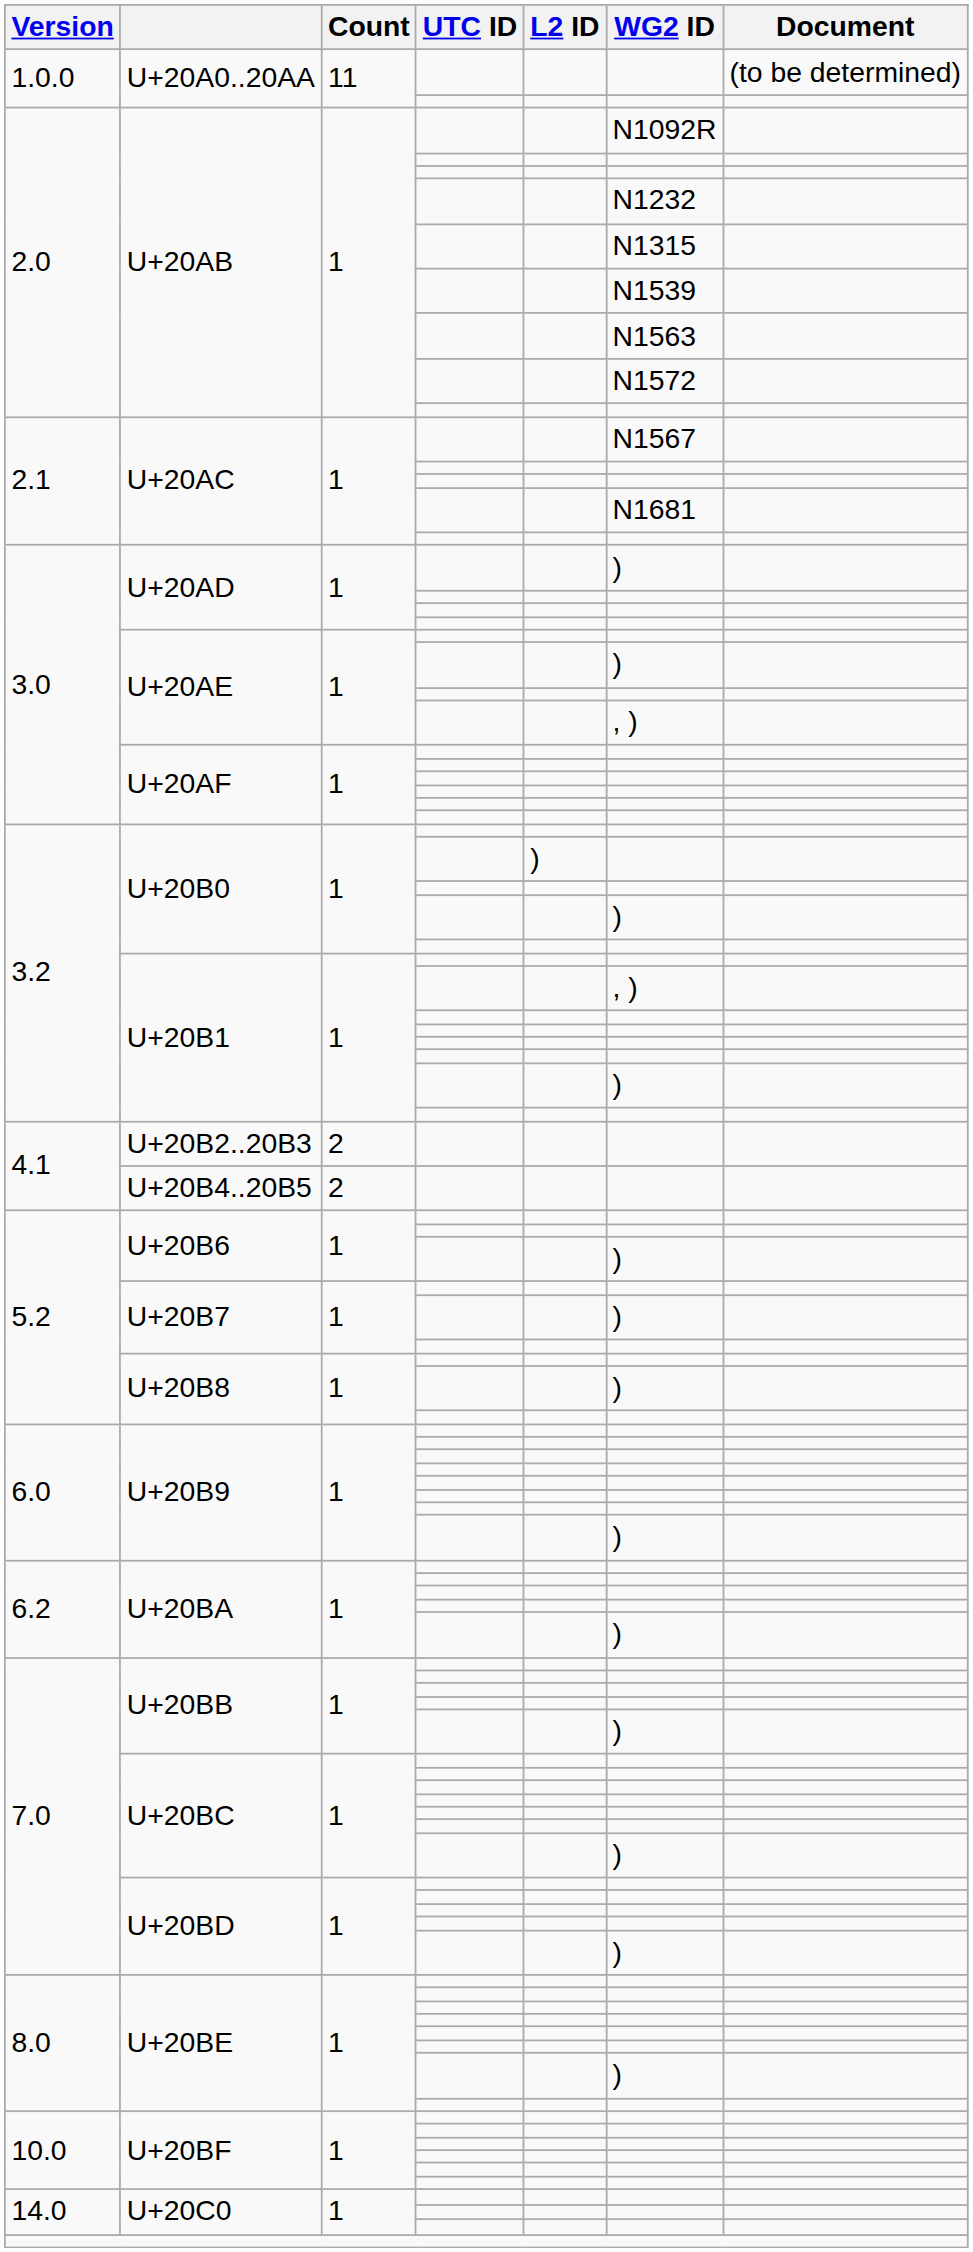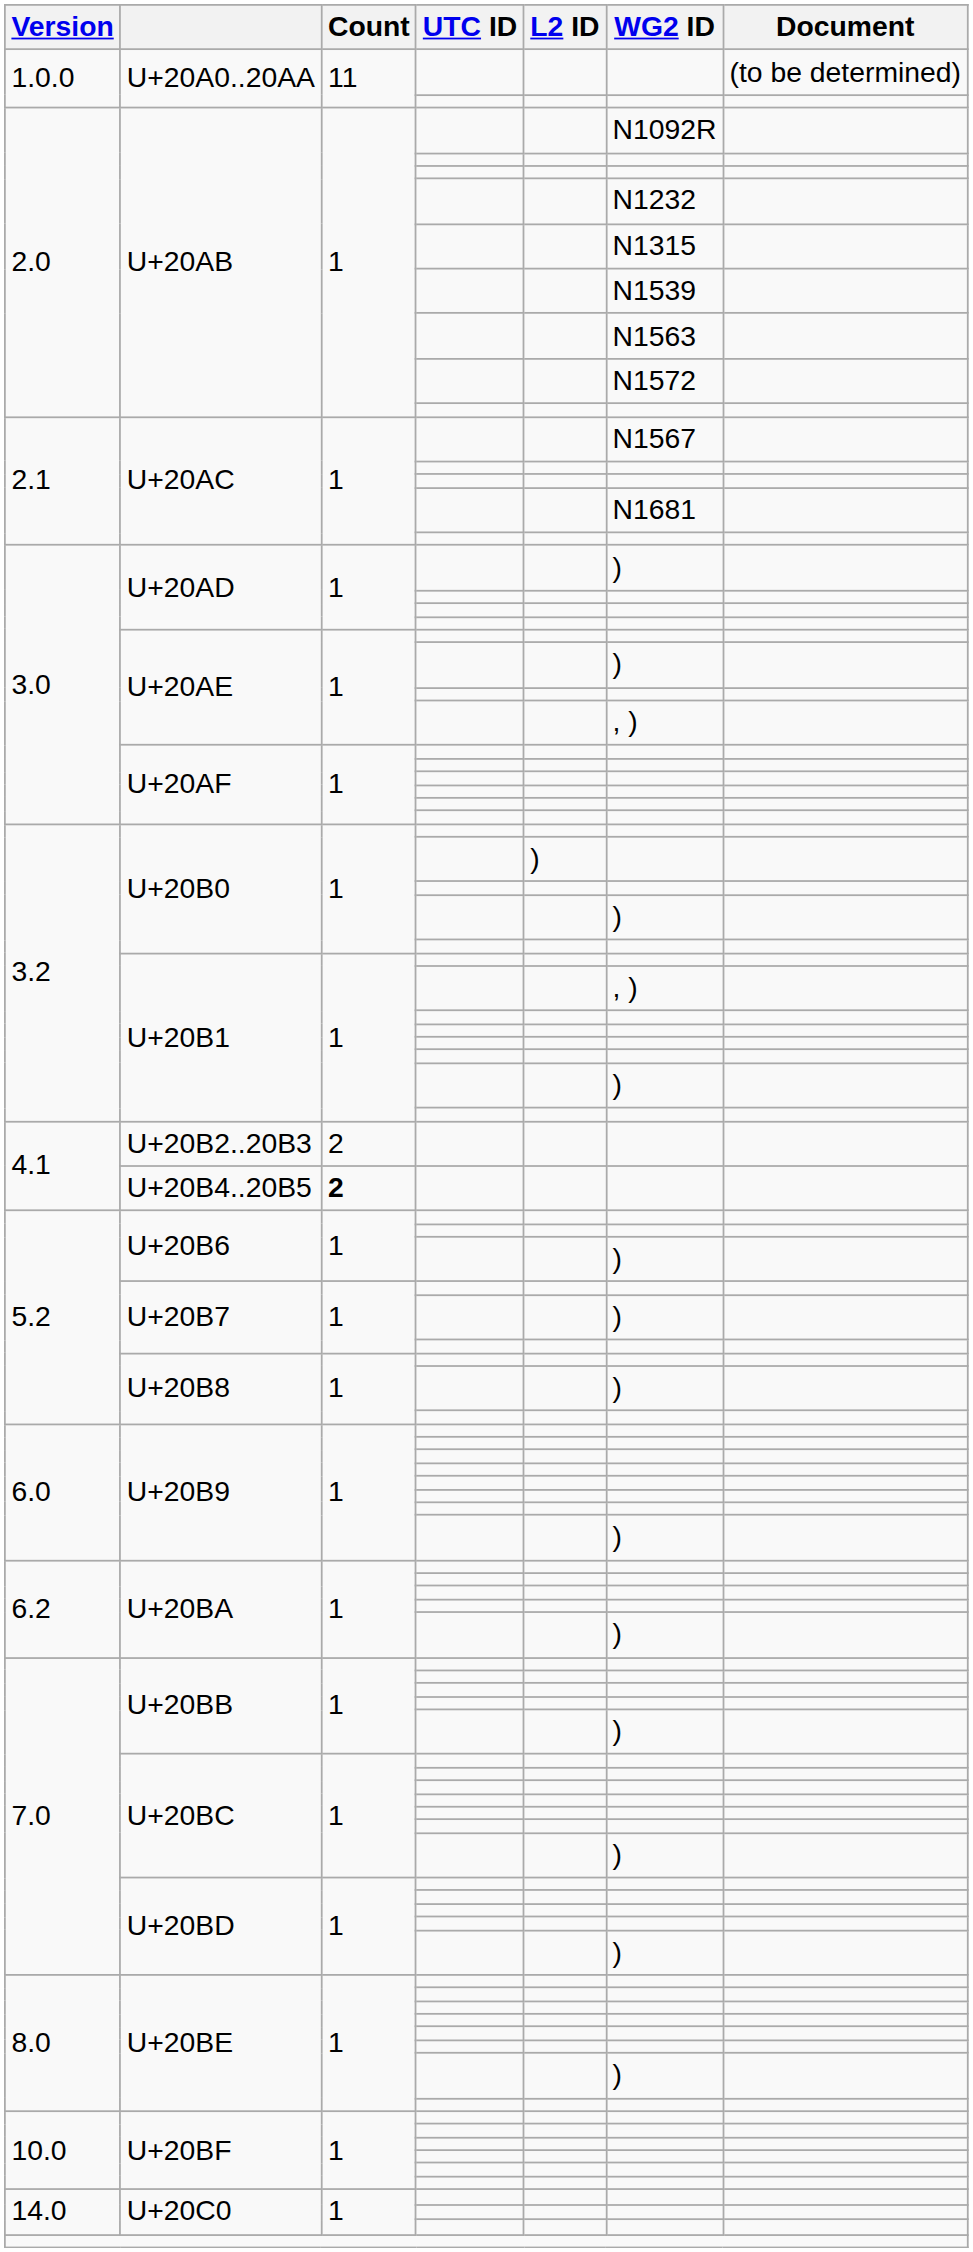(336, 1187) normal -> (336, 1187) bold
